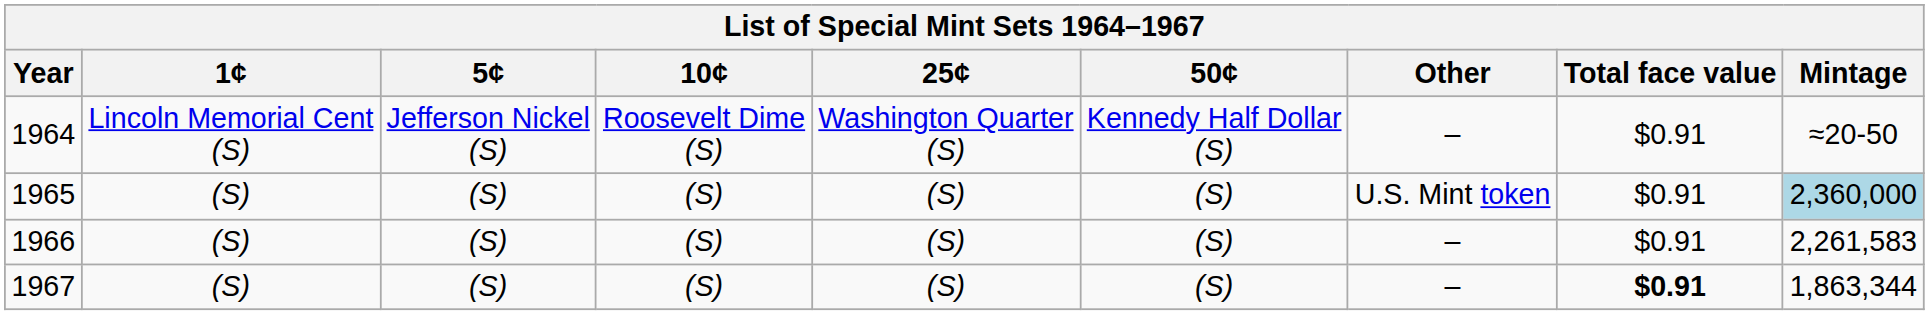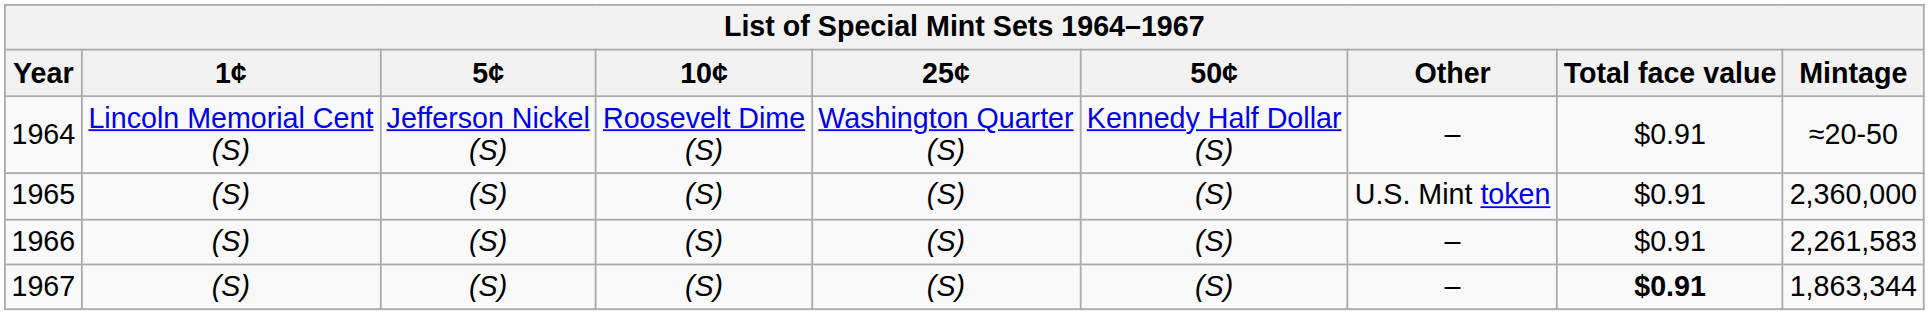(1853, 195) lightblue background -> (1853, 195) no background
